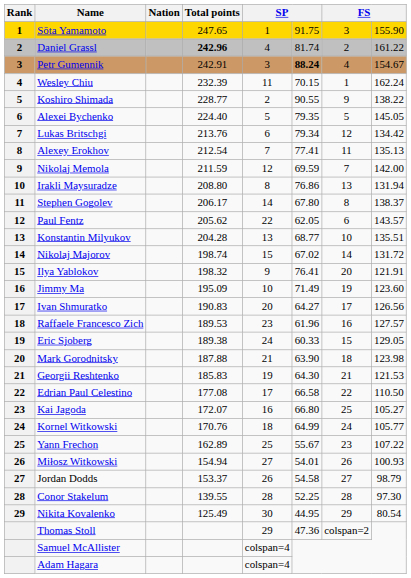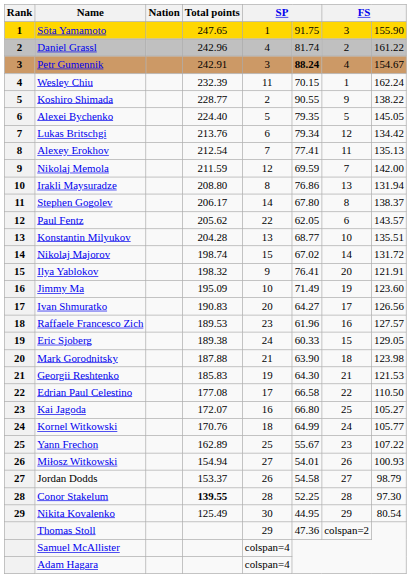(212, 47) bold -> (212, 47) normal
(212, 496) normal -> (212, 496) bold
